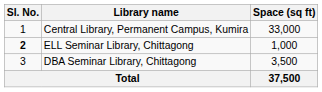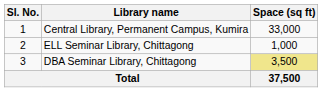(23, 45) bold -> (23, 45) normal
(284, 62) no background -> (284, 62) khaki background
